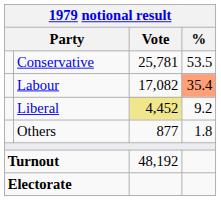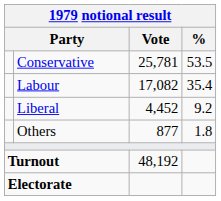(200, 85) lightsalmon background -> (200, 85) no background
(162, 108) khaki background -> (162, 108) no background
